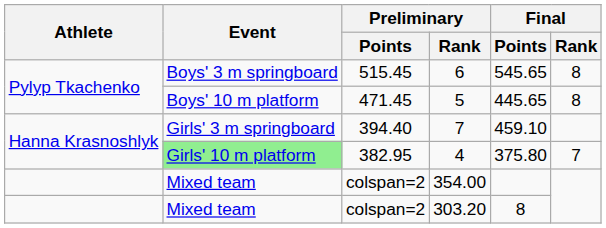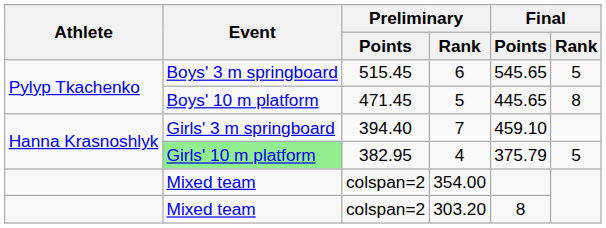(576, 73) 8 -> (576, 73) 5
(521, 155) 375.80 -> (521, 155) 375.79
(576, 155) 7 -> (576, 155) 5
